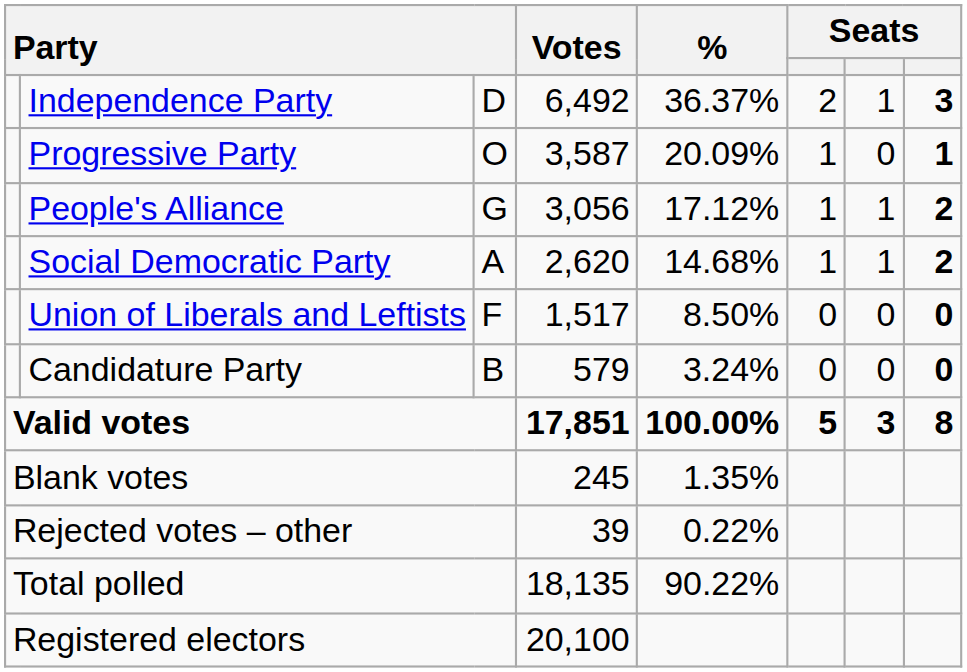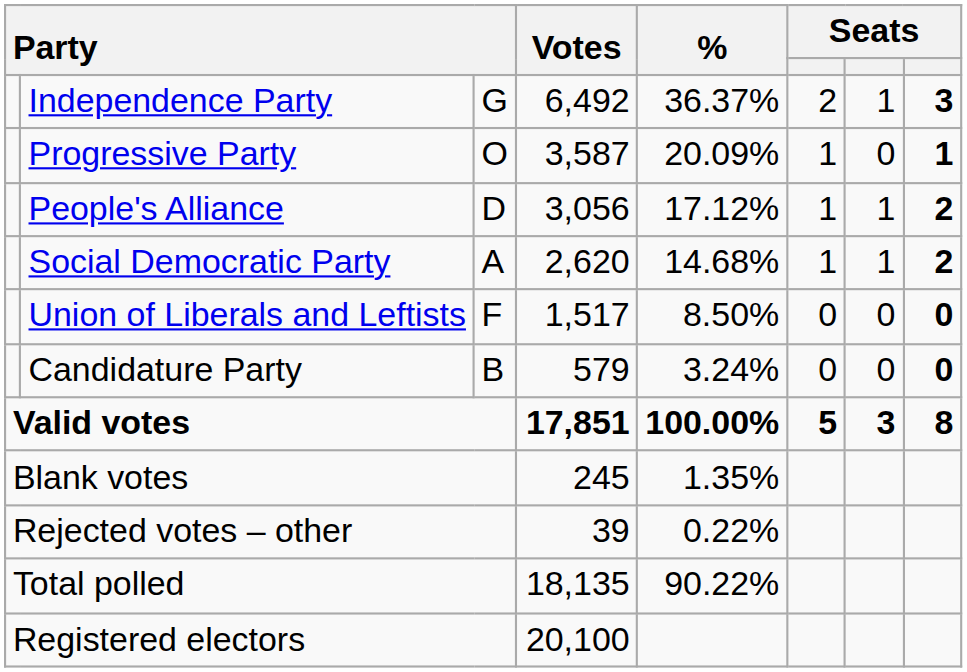(494, 100) D -> (495, 100) G
(495, 208) G -> (494, 208) D
